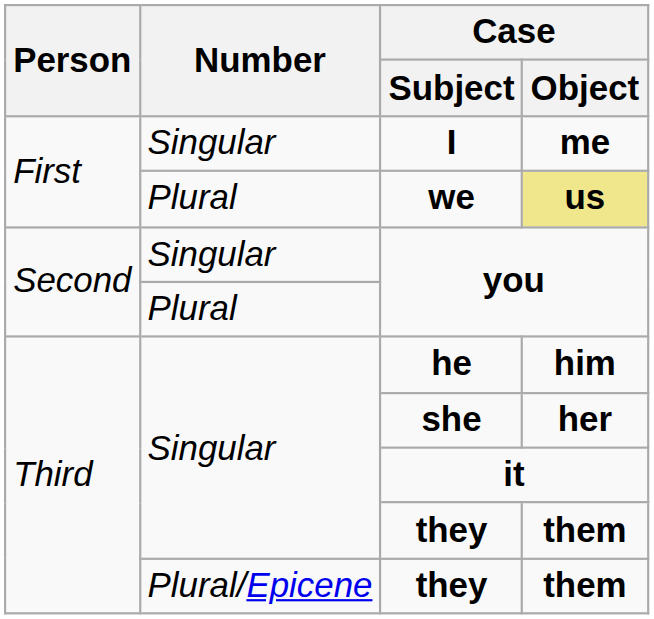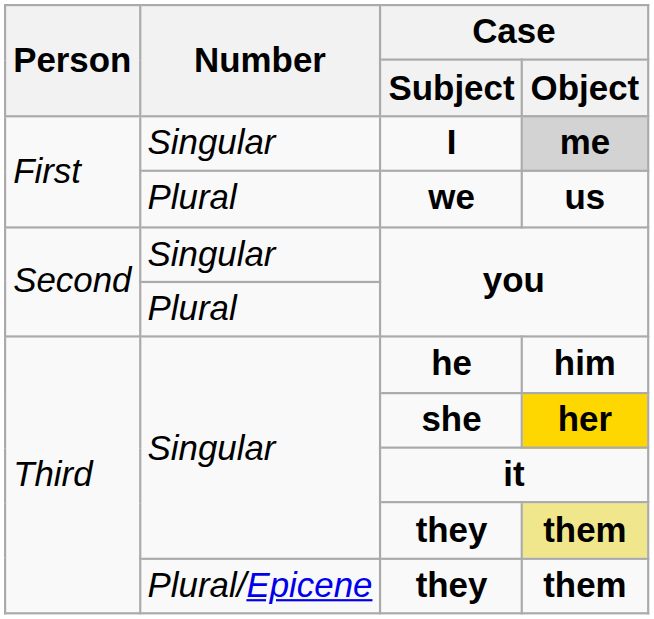(585, 142) no background -> (585, 142) lightgrey background
(585, 198) khaki background -> (585, 198) no background
(585, 419) no background -> (585, 419) gold background
(585, 530) no background -> (585, 530) khaki background
